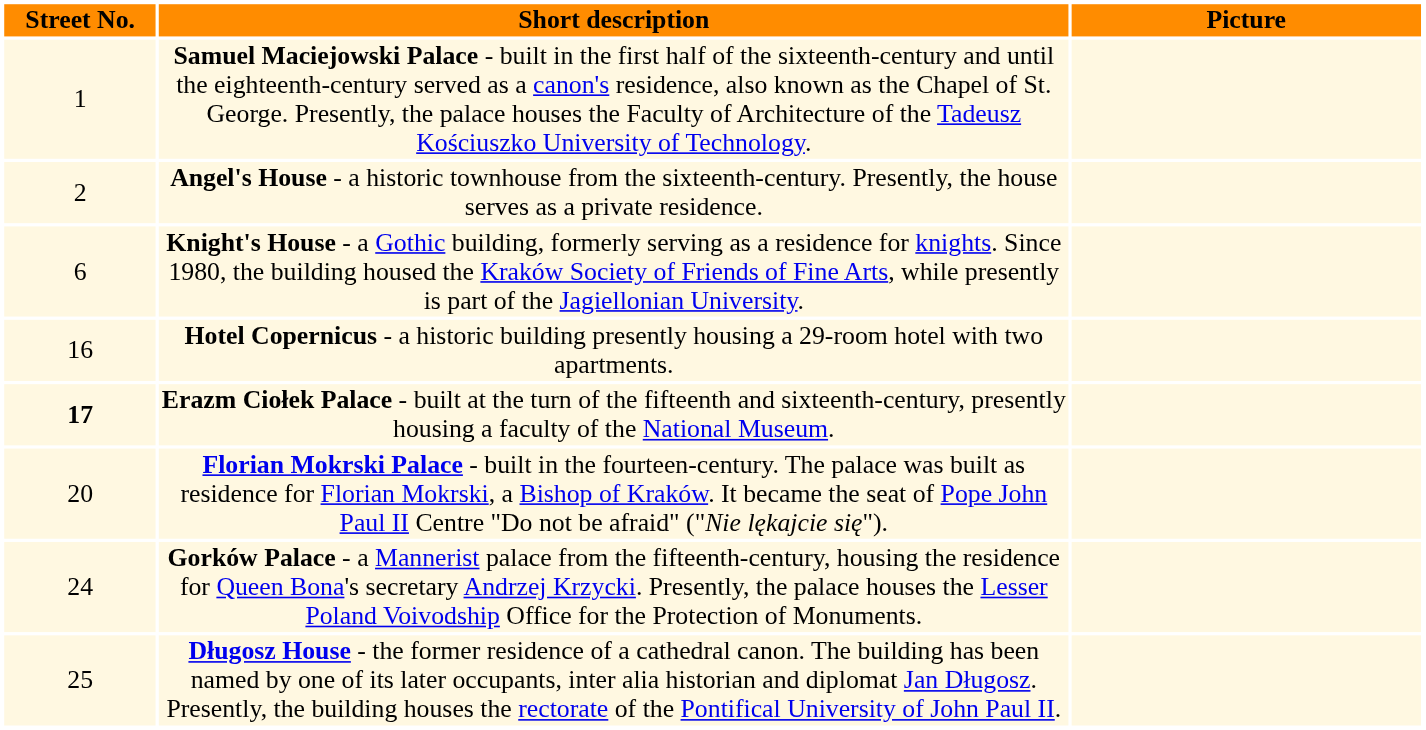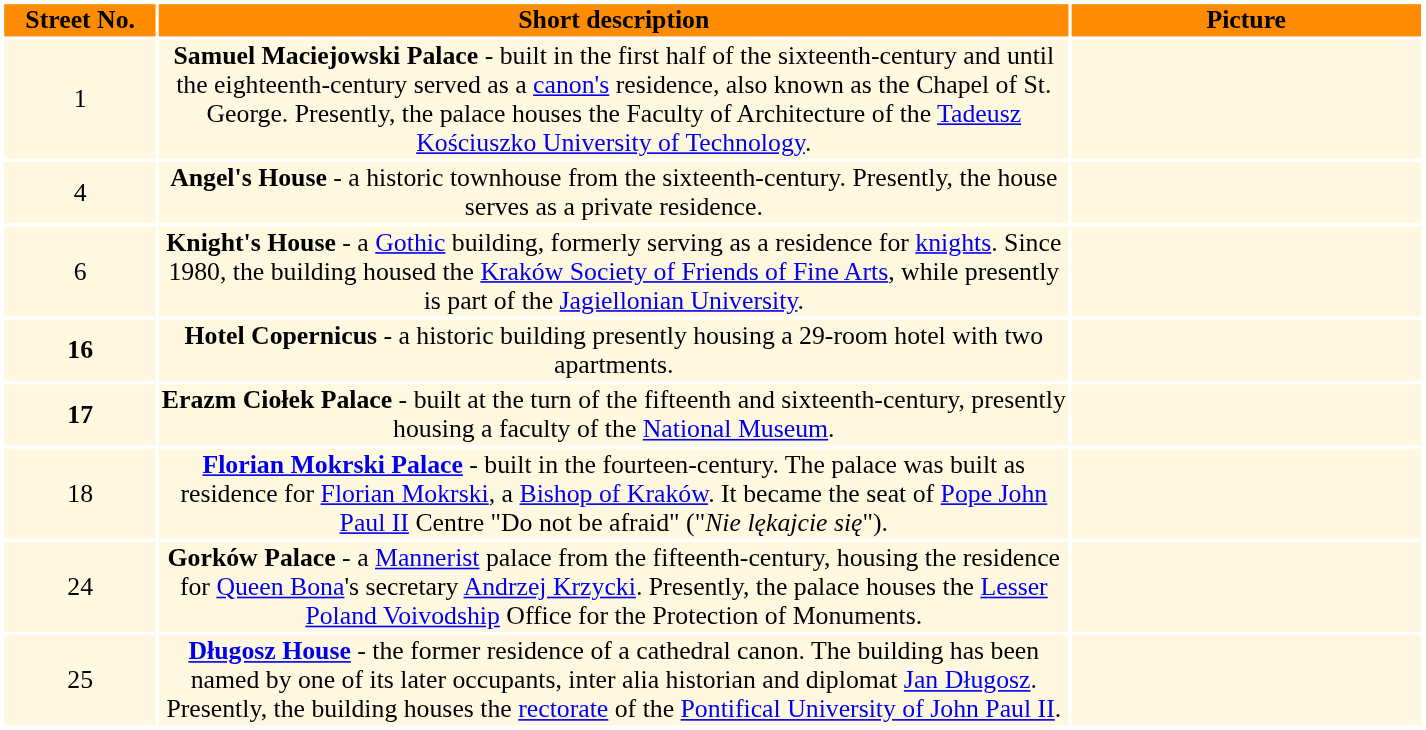(80, 192) 2 -> (80, 192) 4
(80, 350) normal -> (80, 350) bold
(80, 493) 20 -> (80, 493) 18
